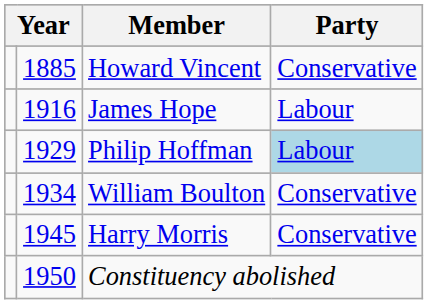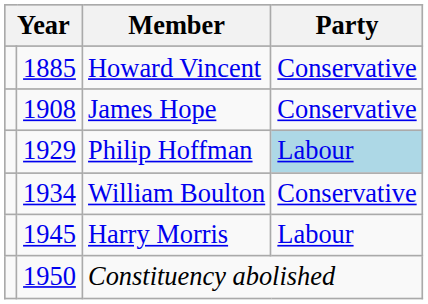(49, 109) 1916 -> (49, 109) 1908
(315, 109) Labour -> (347, 109) Conservative
(347, 234) Conservative -> (315, 234) Labour
